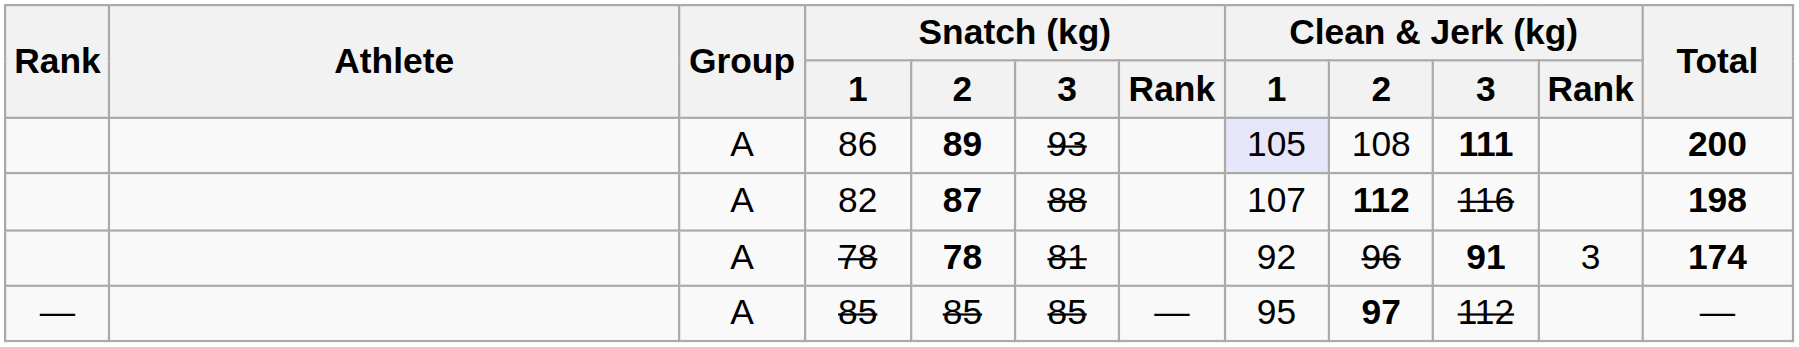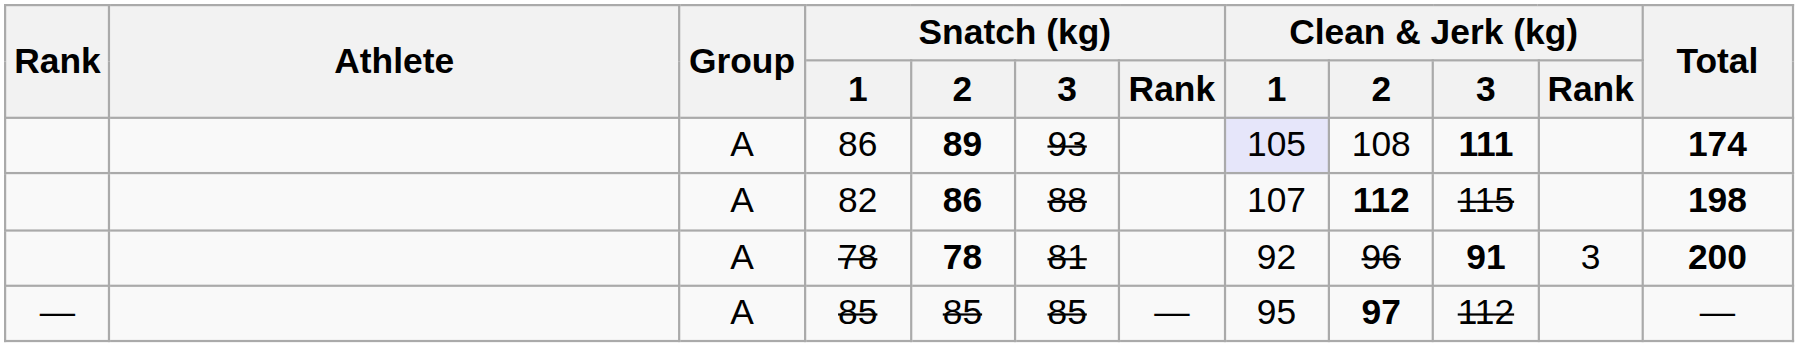(1717, 144) 200 -> (1717, 144) 174
(962, 200) 87 -> (962, 200) 86
(1486, 200) 116 -> (1486, 200) 115
(1717, 256) 174 -> (1717, 256) 200
